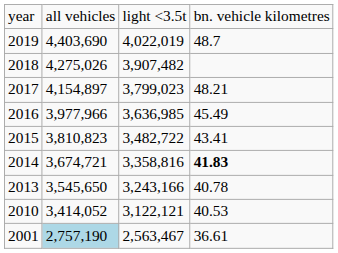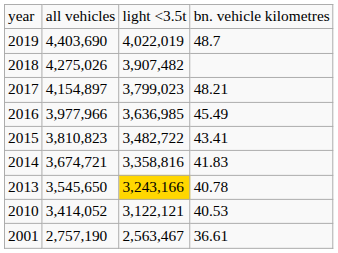(211, 162) bold -> (211, 162) normal
(153, 187) no background -> (153, 187) gold background
(77, 235) lightblue background -> (77, 235) no background
